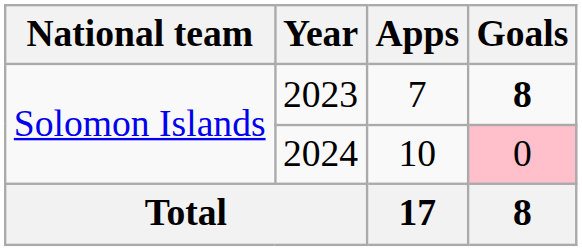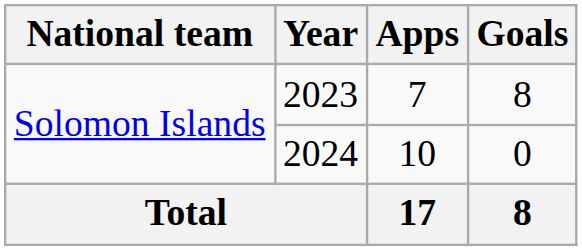(522, 93) bold -> (522, 93) normal
(522, 153) pink background -> (522, 153) no background
